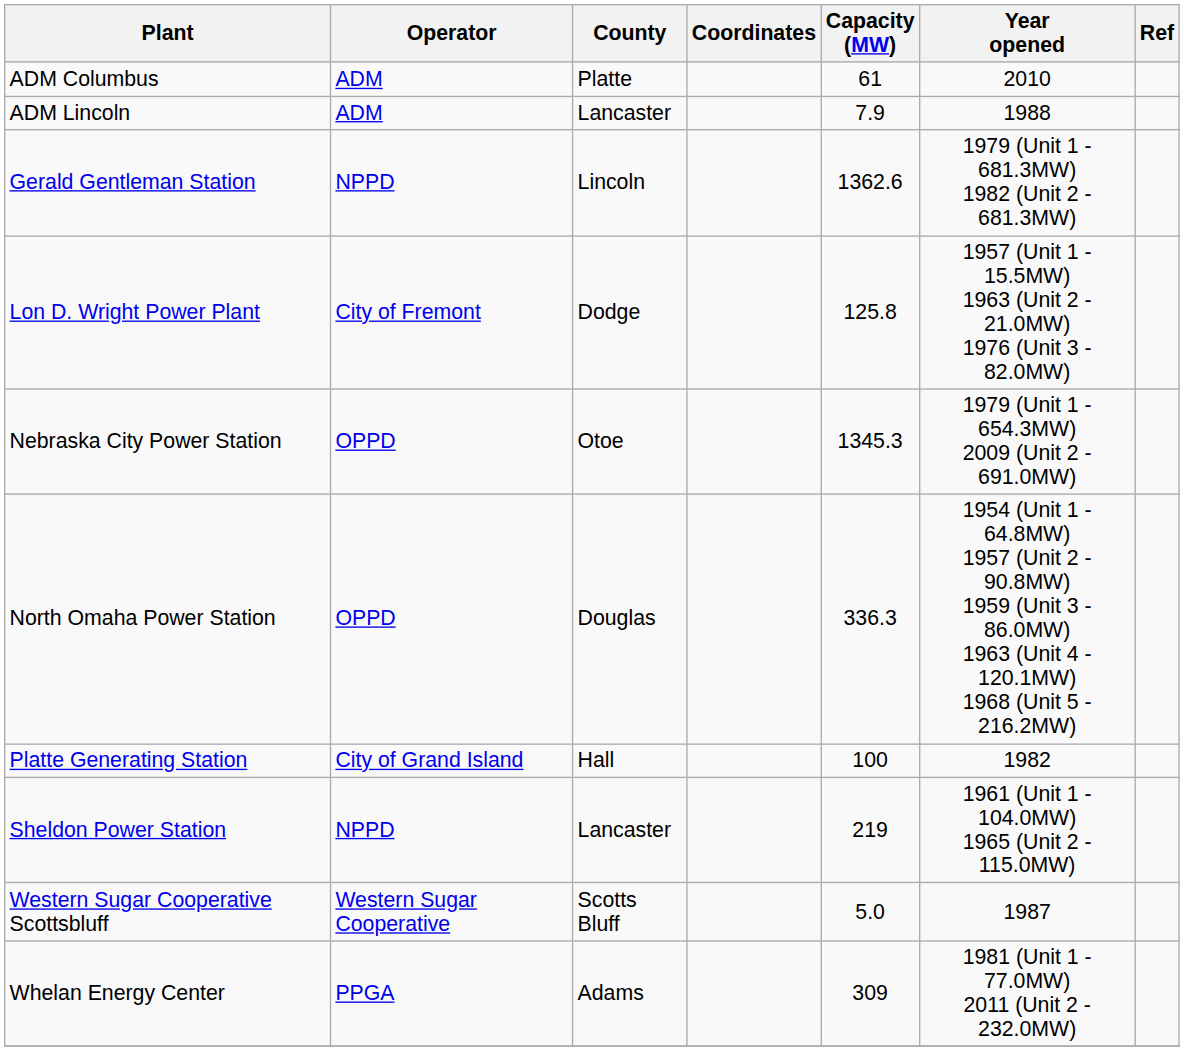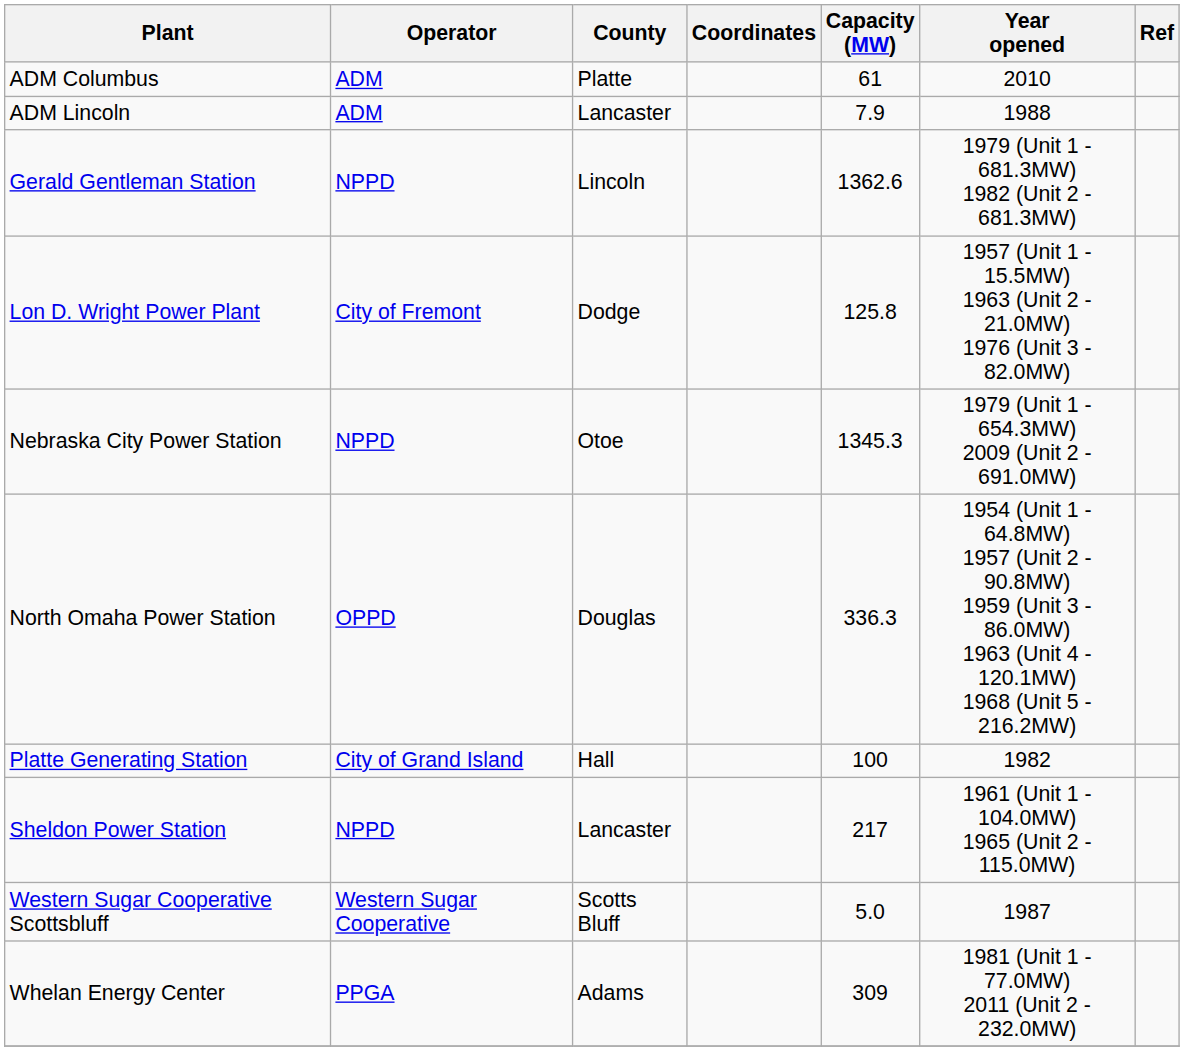(366, 441) OPPD -> (365, 441) NPPD
(870, 830) 219 -> (870, 830) 217
